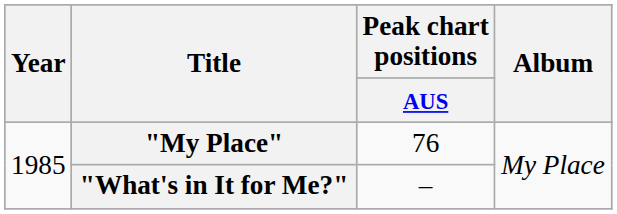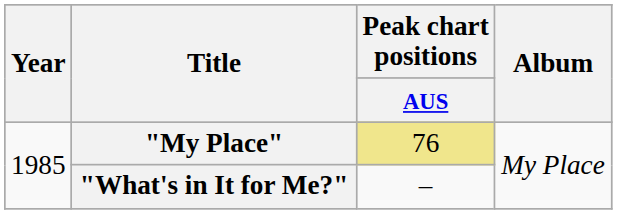(426, 142) no background -> (426, 142) khaki background
